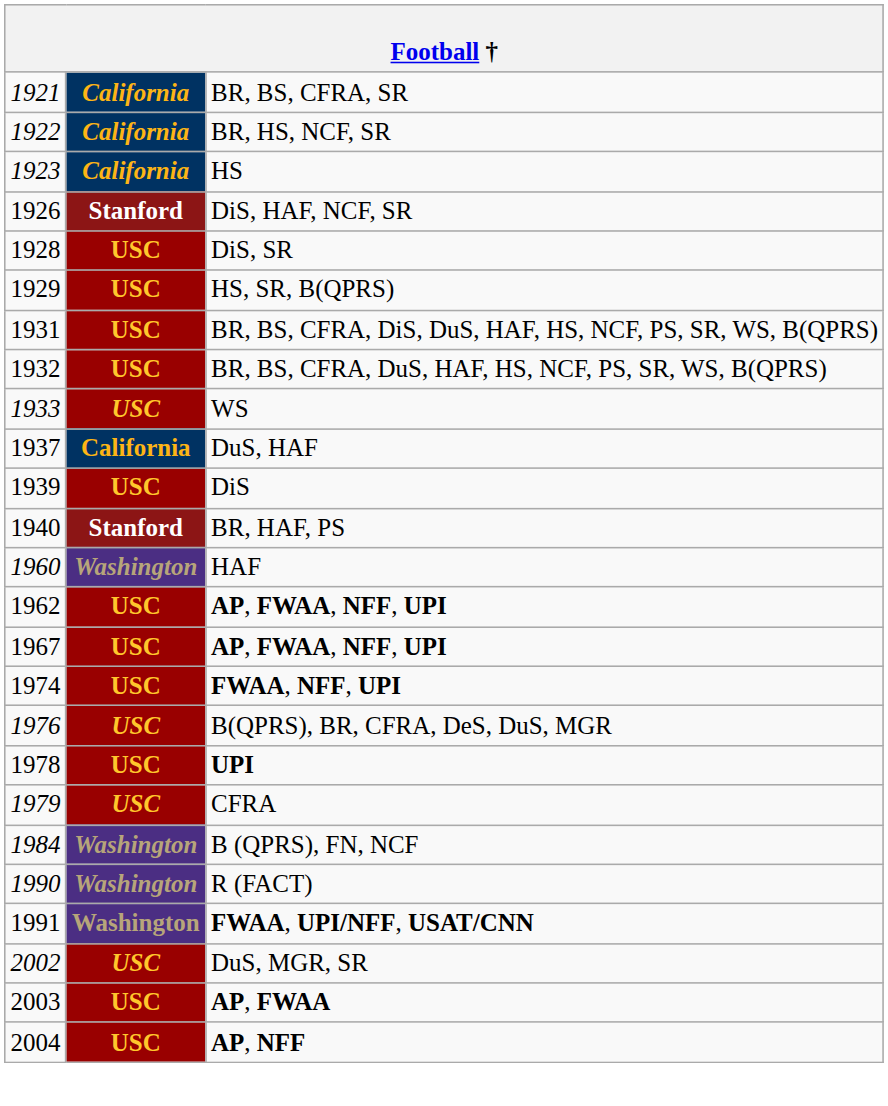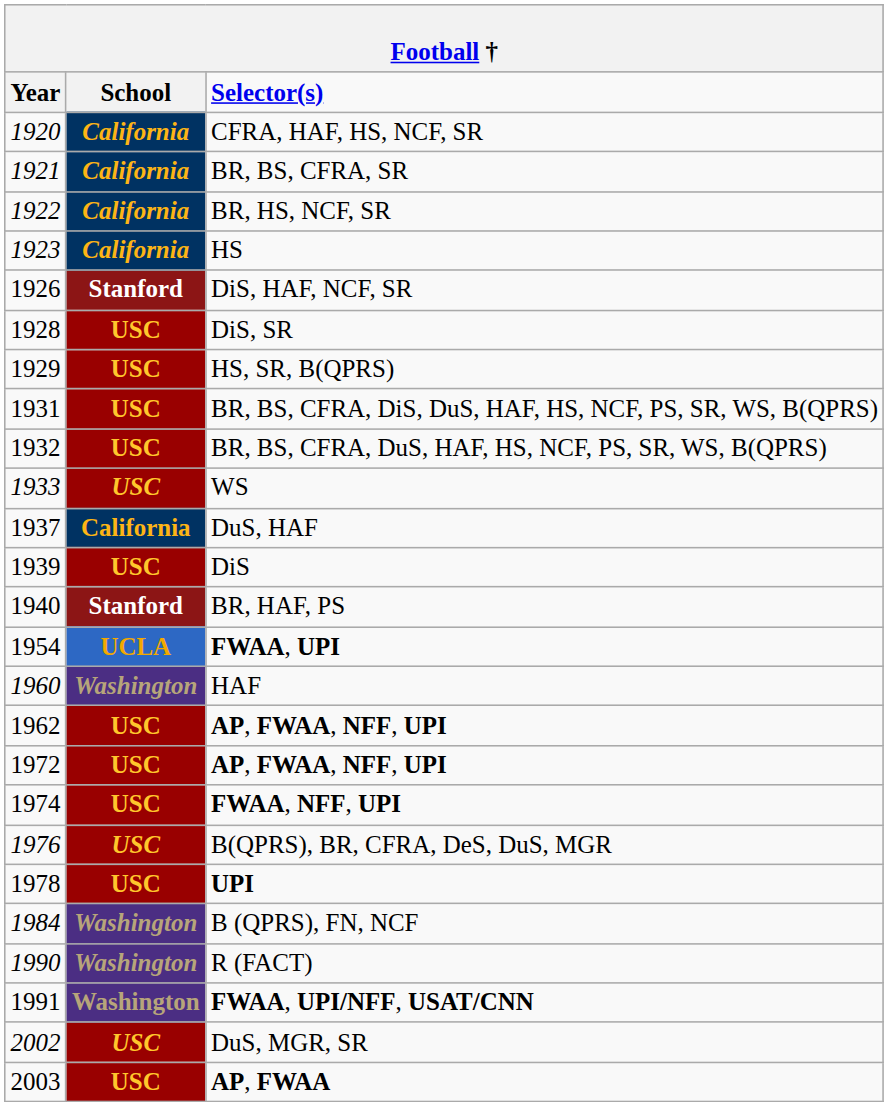+ row: (35, 91)
+ row: (35, 131)
+ row: (35, 646)
- row: (35, 646)
+ row: (35, 764)
- row: (35, 804)
- row: (35, 1041)
